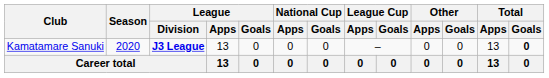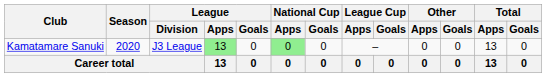(178, 47) bold -> (177, 47) normal
(223, 47) no background -> (220, 47) lightgreen background
(290, 47) no background -> (288, 47) lightgreen background
(526, 47) bold -> (524, 47) normal
